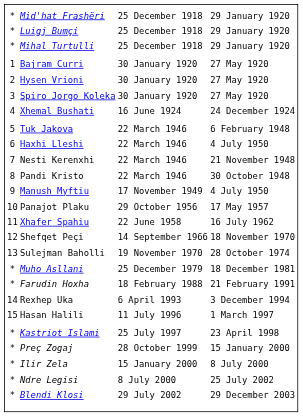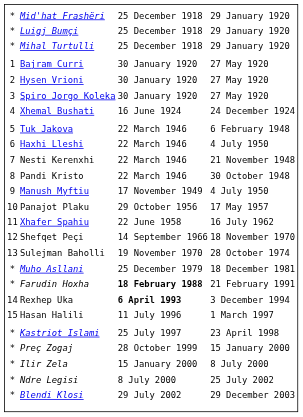(160, 284) normal -> (160, 284) bold
(150, 300) normal -> (150, 300) bold
